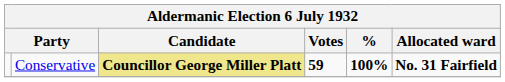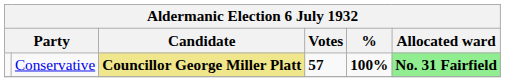(316, 64) 59 -> (316, 64) 57
(446, 64) no background -> (446, 64) lightgreen background
